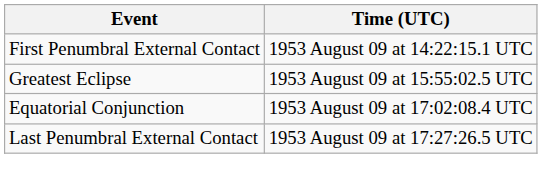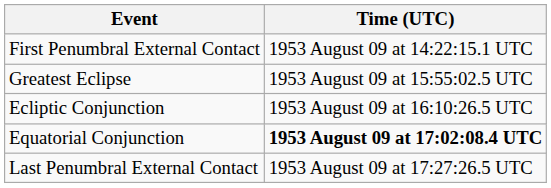+ row: (87, 108)
(401, 108) normal -> (405, 138) bold
